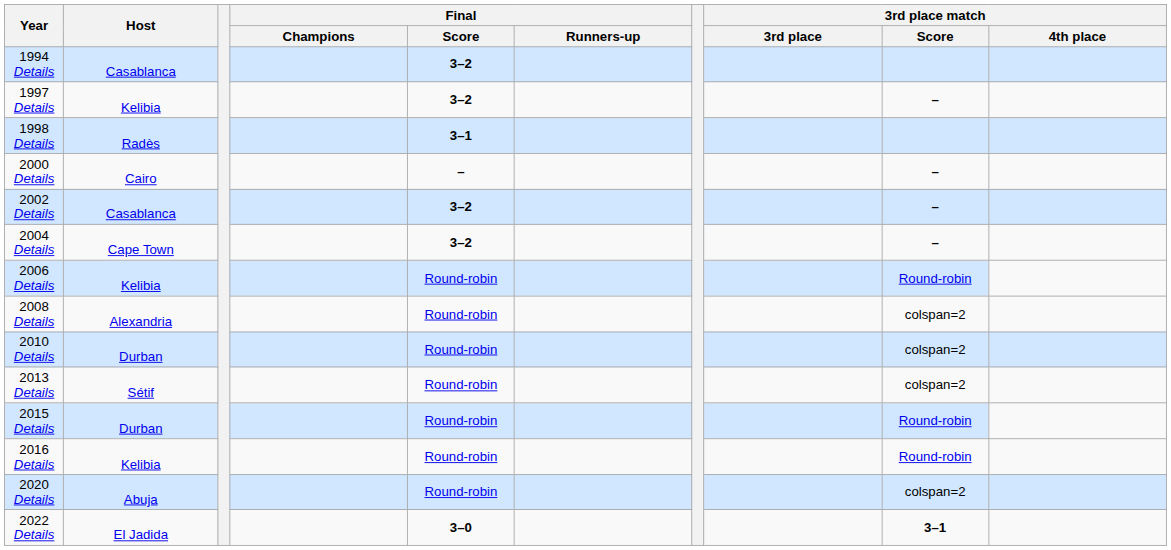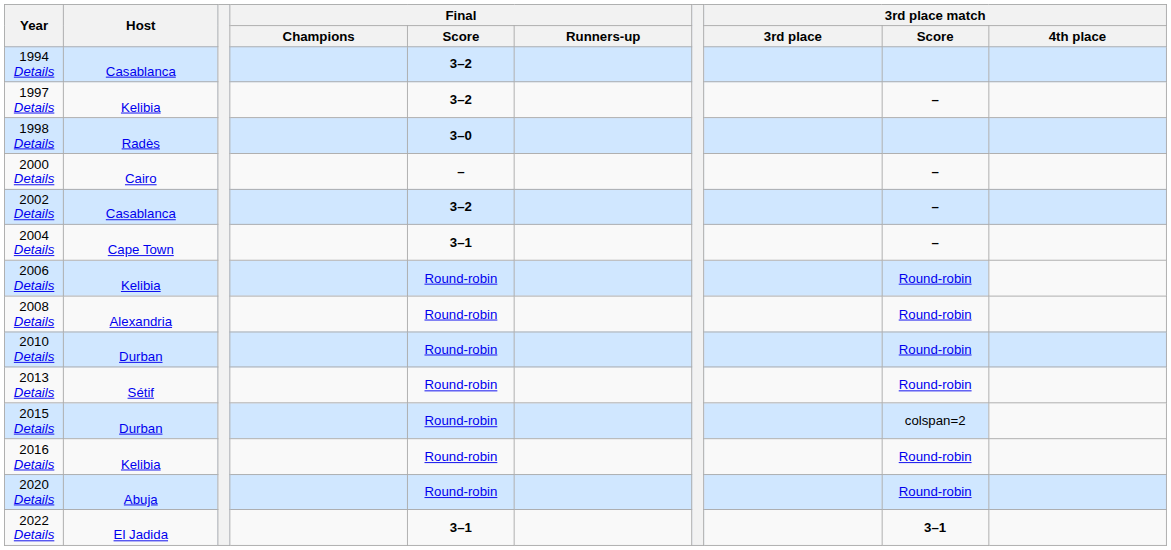(461, 136) 3–1 -> (461, 136) 3–0
(461, 243) 3–2 -> (461, 243) 3–1
(935, 314) colspan=2 -> (935, 314) Round-robin
(935, 350) colspan=2 -> (935, 350) Round-robin
(935, 385) colspan=2 -> (935, 385) Round-robin
(935, 421) Round-robin -> (935, 421) colspan=2
(935, 492) colspan=2 -> (935, 492) Round-robin
(461, 528) 3–0 -> (461, 528) 3–1
